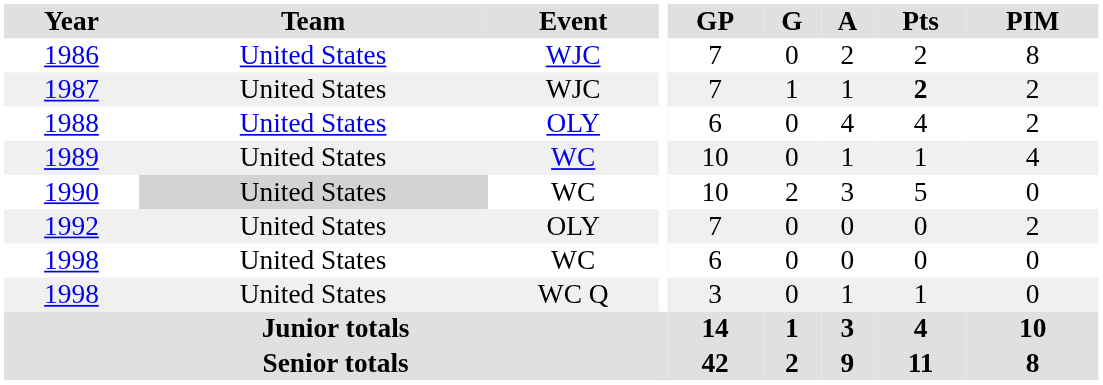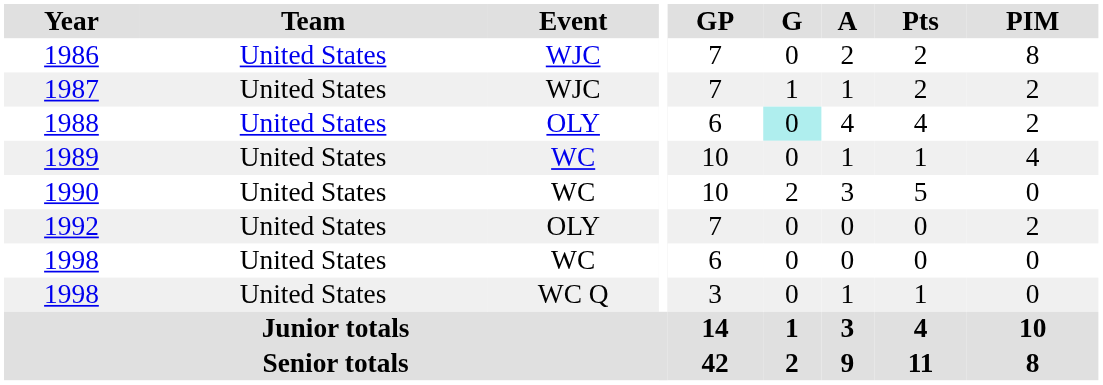(921, 89) bold -> (921, 89) normal
(792, 123) no background -> (792, 123) paleturquoise background
(313, 191) lightgrey background -> (313, 191) no background
